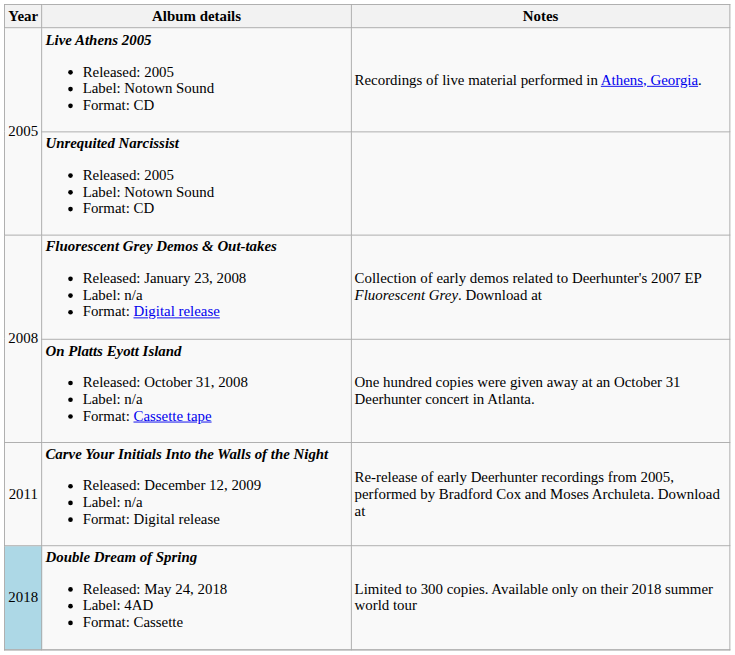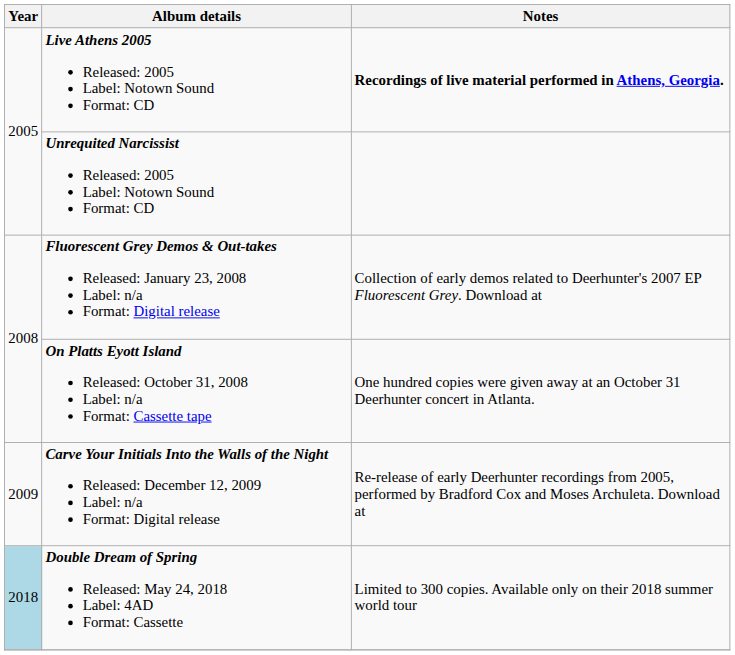(528, 79) normal -> (539, 79) bold
(23, 494) 2011 -> (23, 494) 2009
